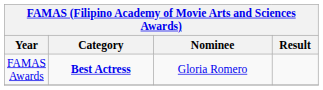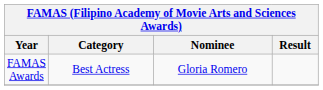(101, 69) bold -> (101, 69) normal
